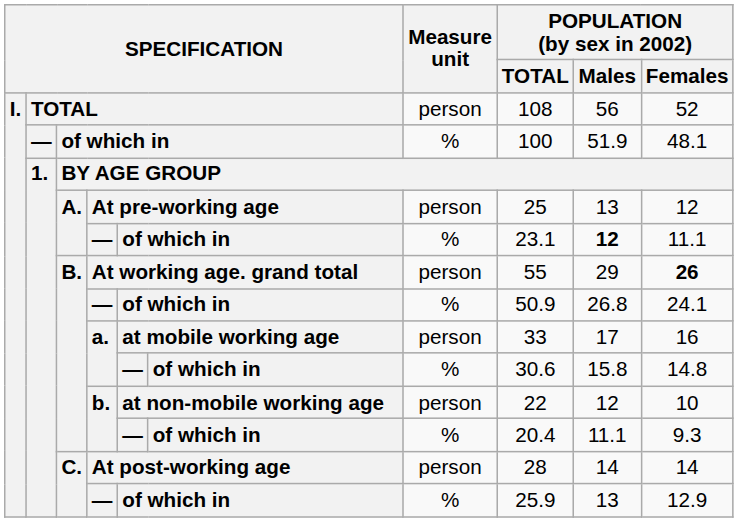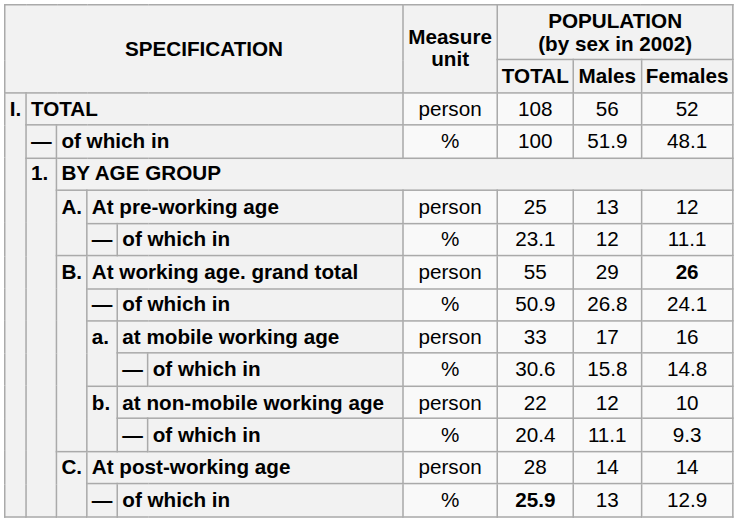(607, 239) bold -> (607, 239) normal
(535, 500) normal -> (535, 500) bold
